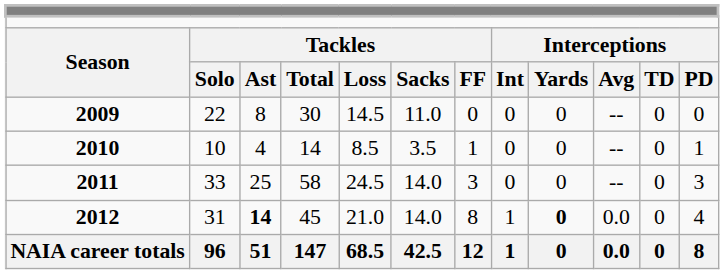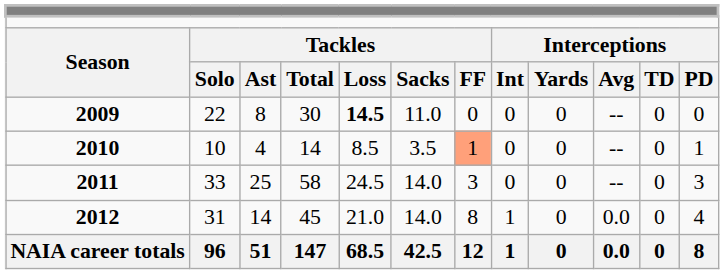(365, 113) normal -> (365, 113) bold
(473, 148) no background -> (473, 148) lightsalmon background
(260, 217) bold -> (260, 217) normal
(561, 217) bold -> (561, 217) normal
